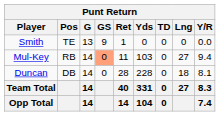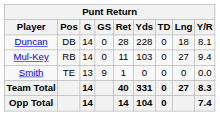rows swapped: (31, 73) <-> (31, 42)
(104, 57) lightsalmon background -> (104, 57) no background
